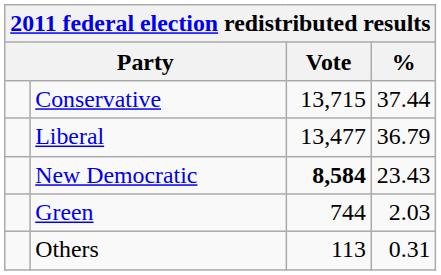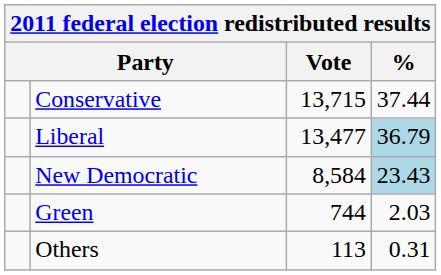(404, 136) no background -> (404, 136) lightblue background
(339, 174) bold -> (339, 174) normal
(404, 174) no background -> (404, 174) lightblue background
